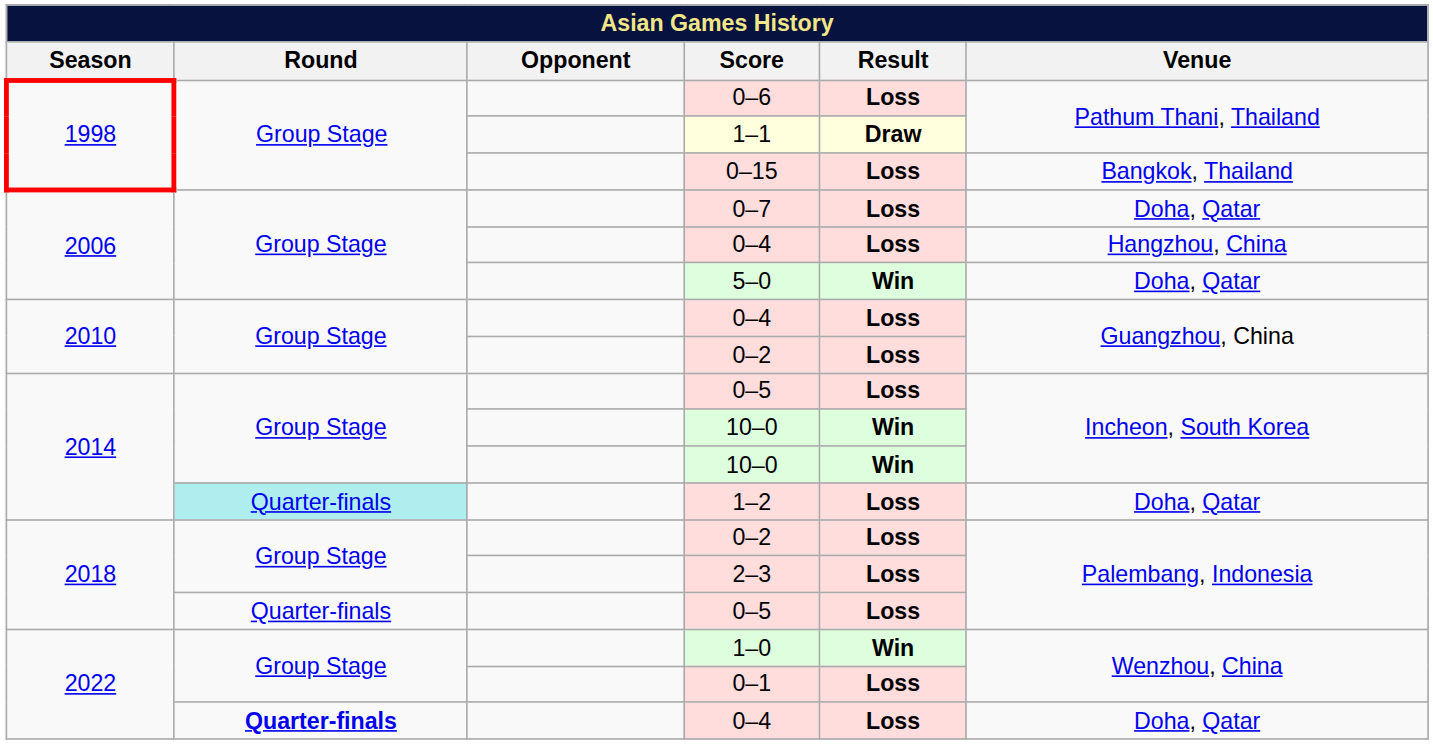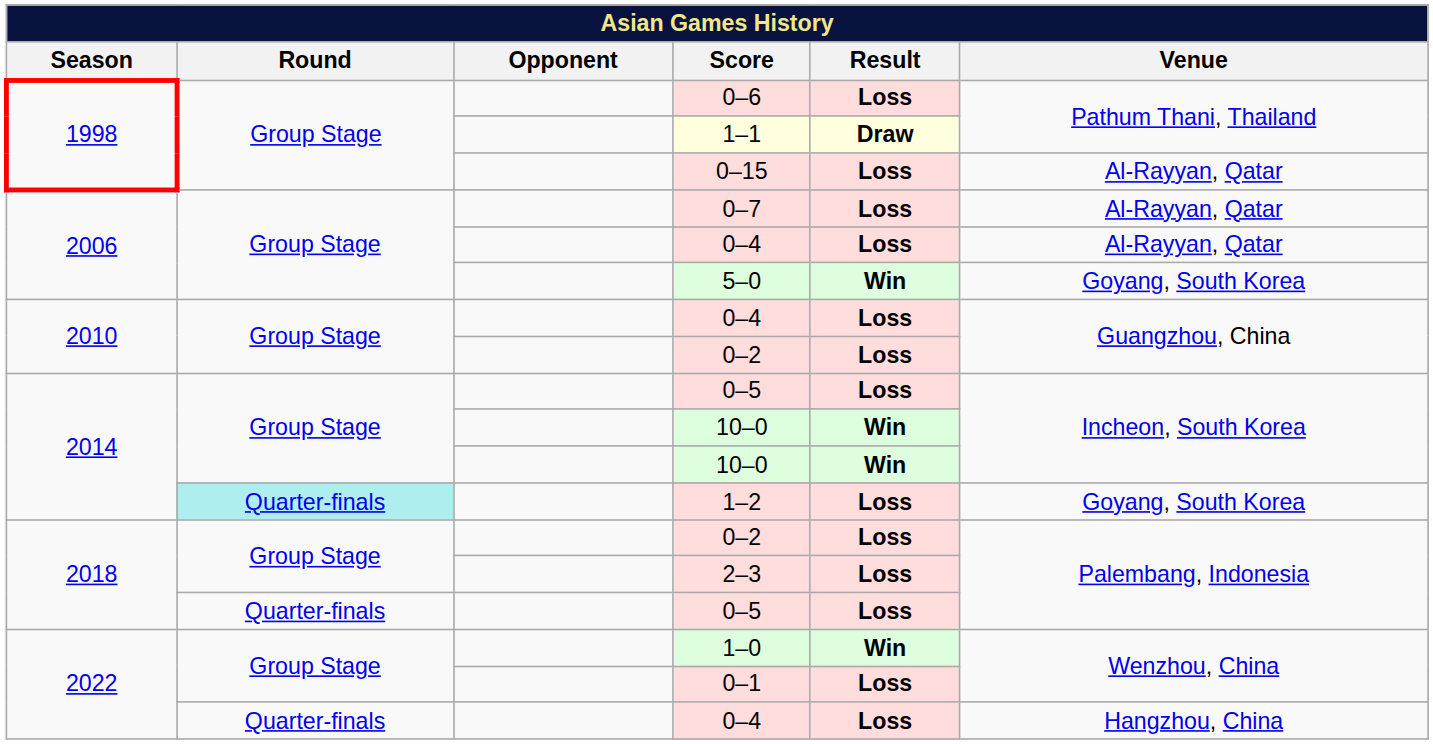(1197, 172) Bangkok, Thailand -> (1194, 172) Al-Rayyan, Qatar
(1197, 208) Doha, Qatar -> (1194, 208) Al-Rayyan, Qatar
(1197, 245) Hangzhou, China -> (1194, 245) Al-Rayyan, Qatar
(1197, 282) Doha, Qatar -> (1194, 282) Goyang, South Korea
(1197, 501) Doha, Qatar -> (1194, 501) Goyang, South Korea
(321, 721) bold -> (315, 721) normal
(1197, 721) Doha, Qatar -> (1194, 721) Hangzhou, China
